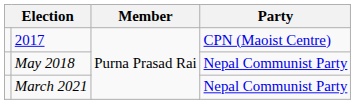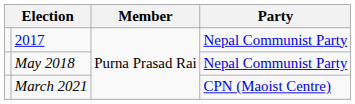(267, 39) CPN (Maoist Centre) -> (275, 39) Nepal Communist Party
(275, 87) Nepal Communist Party -> (267, 87) CPN (Maoist Centre)
